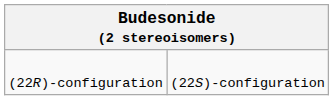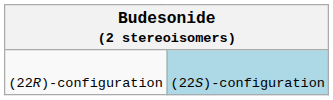(248, 82) no background -> (248, 82) lightblue background
